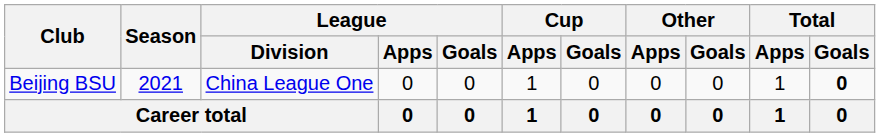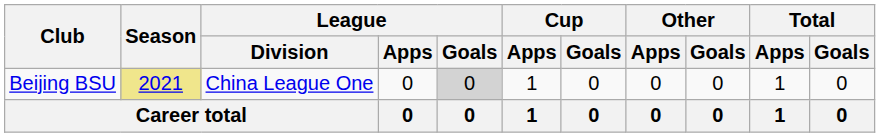(161, 83) no background -> (161, 83) khaki background
(470, 83) no background -> (470, 83) lightgrey background
(842, 83) bold -> (842, 83) normal
